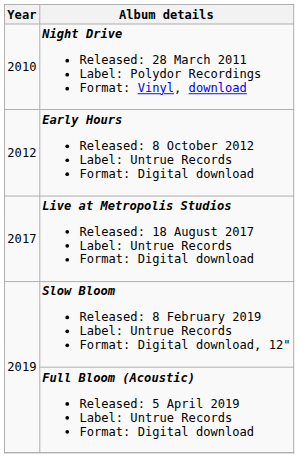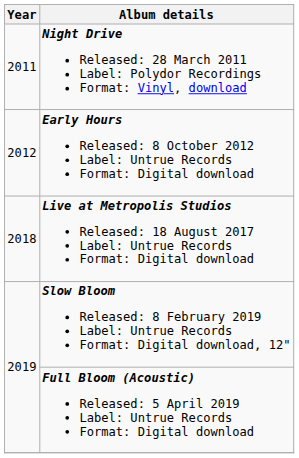(22, 67) 2010 -> (22, 67) 2011
(22, 239) 2017 -> (22, 239) 2018
